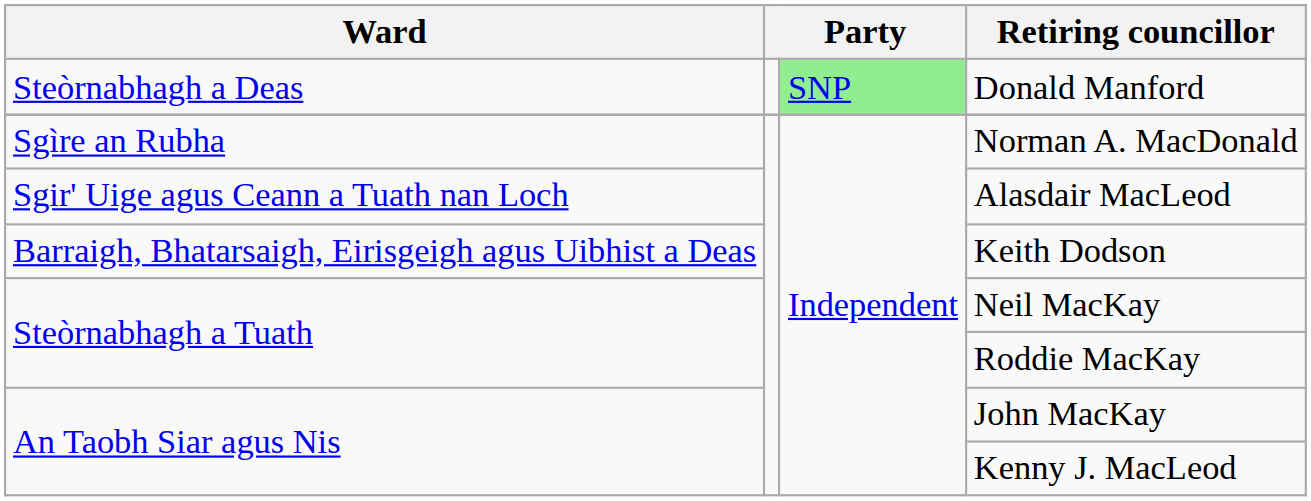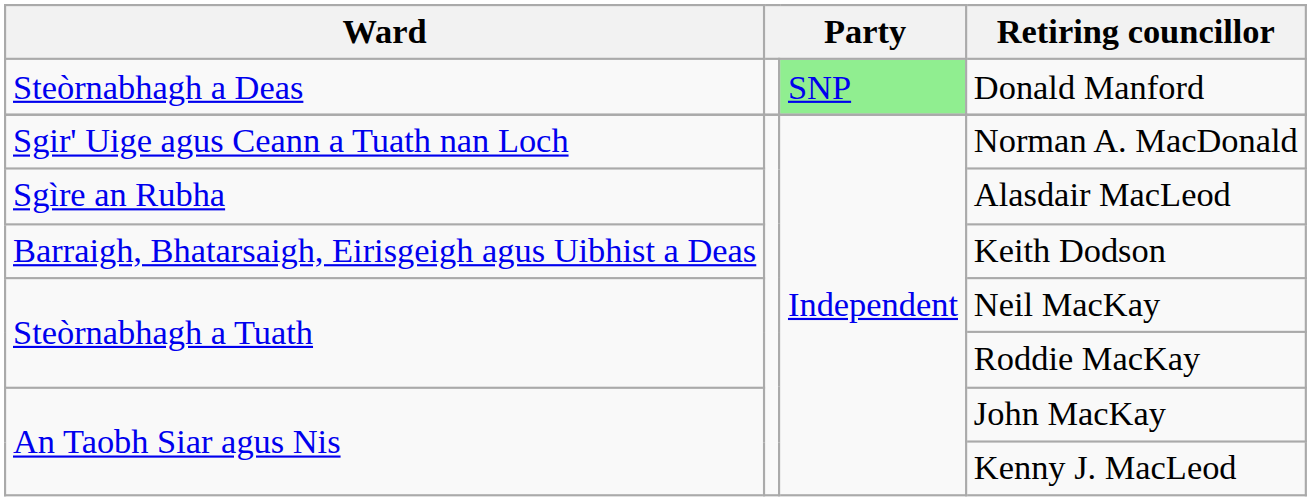(119, 140) Sgìre an Rubha -> (291, 140) Sgir' Uige agus Ceann a Tuath nan Loch
(291, 195) Sgir' Uige agus Ceann a Tuath nan Loch -> (119, 195) Sgìre an Rubha
